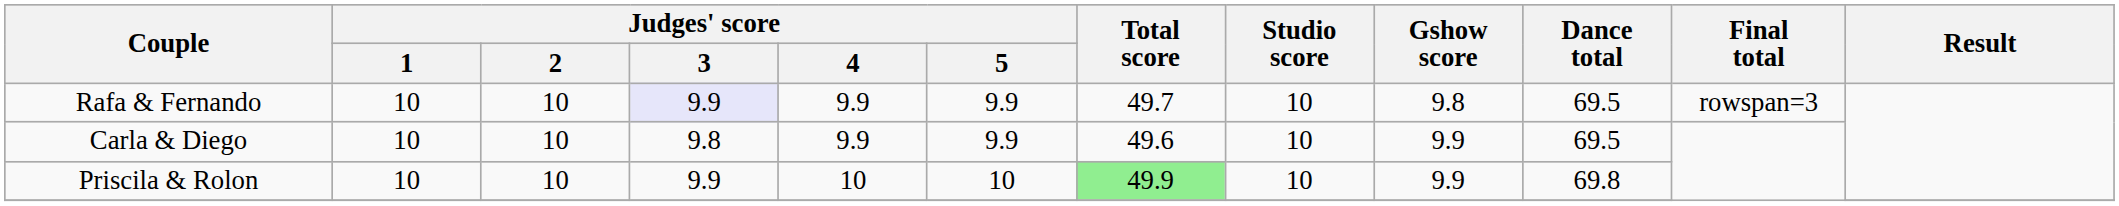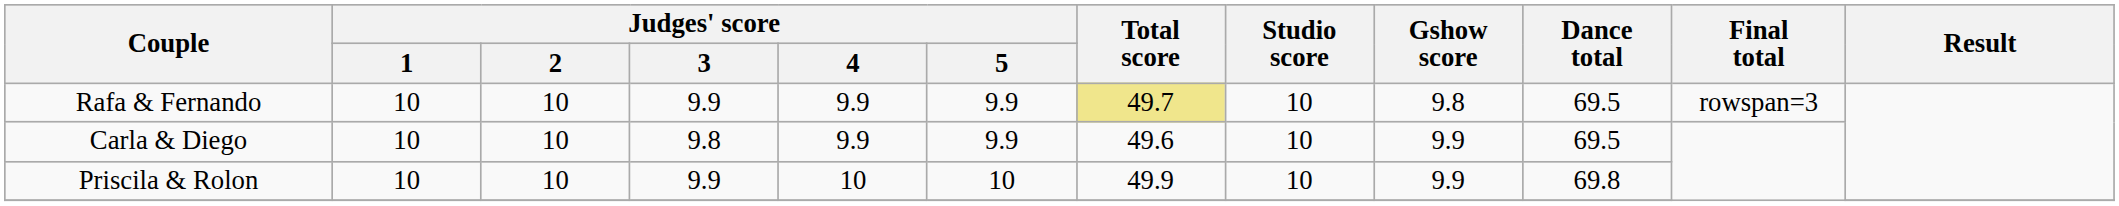(704, 102) lavender background -> (704, 102) no background
(1151, 102) no background -> (1151, 102) khaki background
(1151, 180) lightgreen background -> (1151, 180) no background
